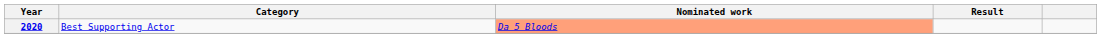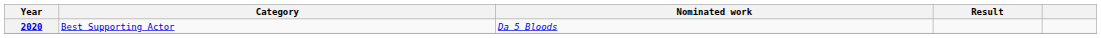(528, 26) lightsalmon background -> (528, 26) no background
